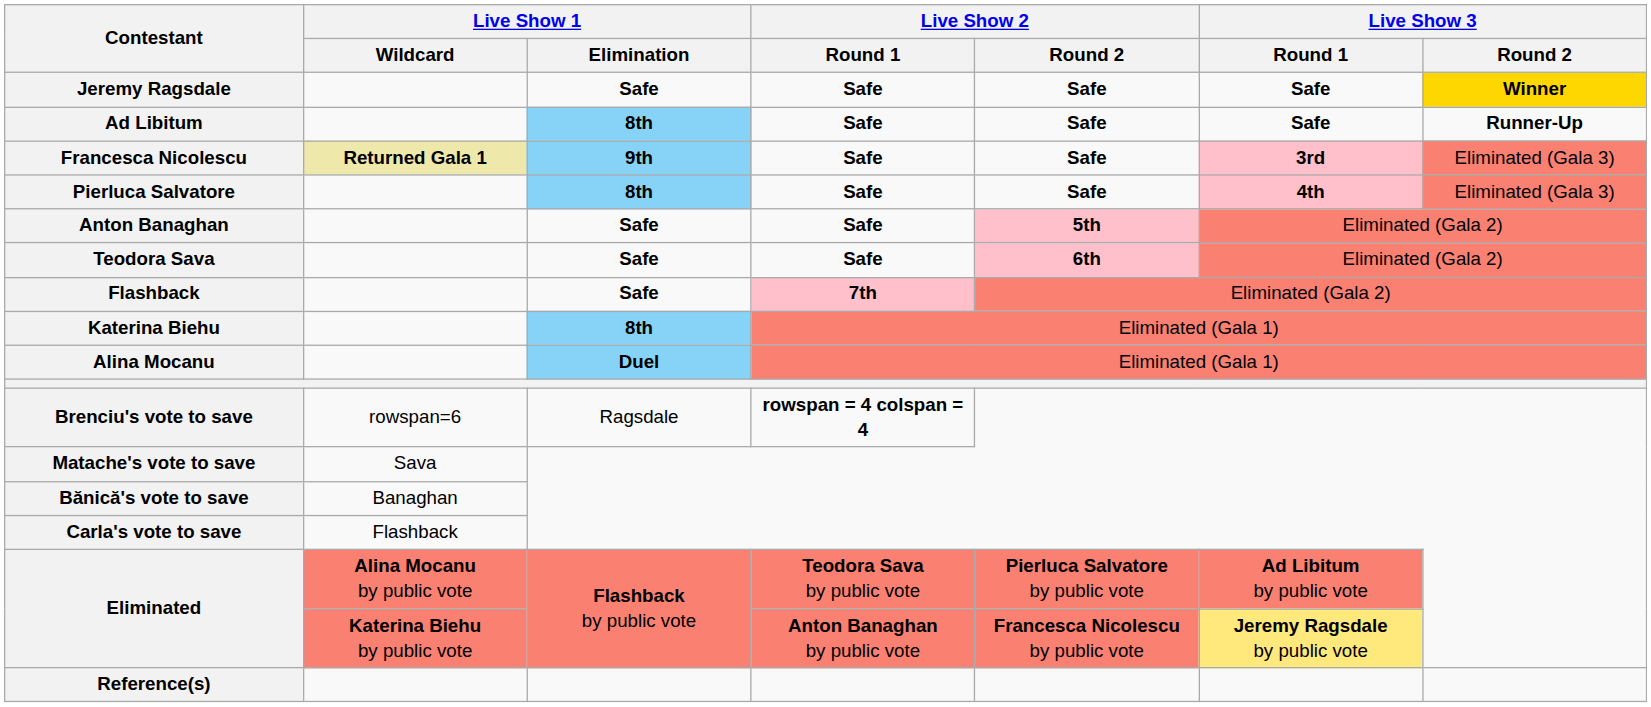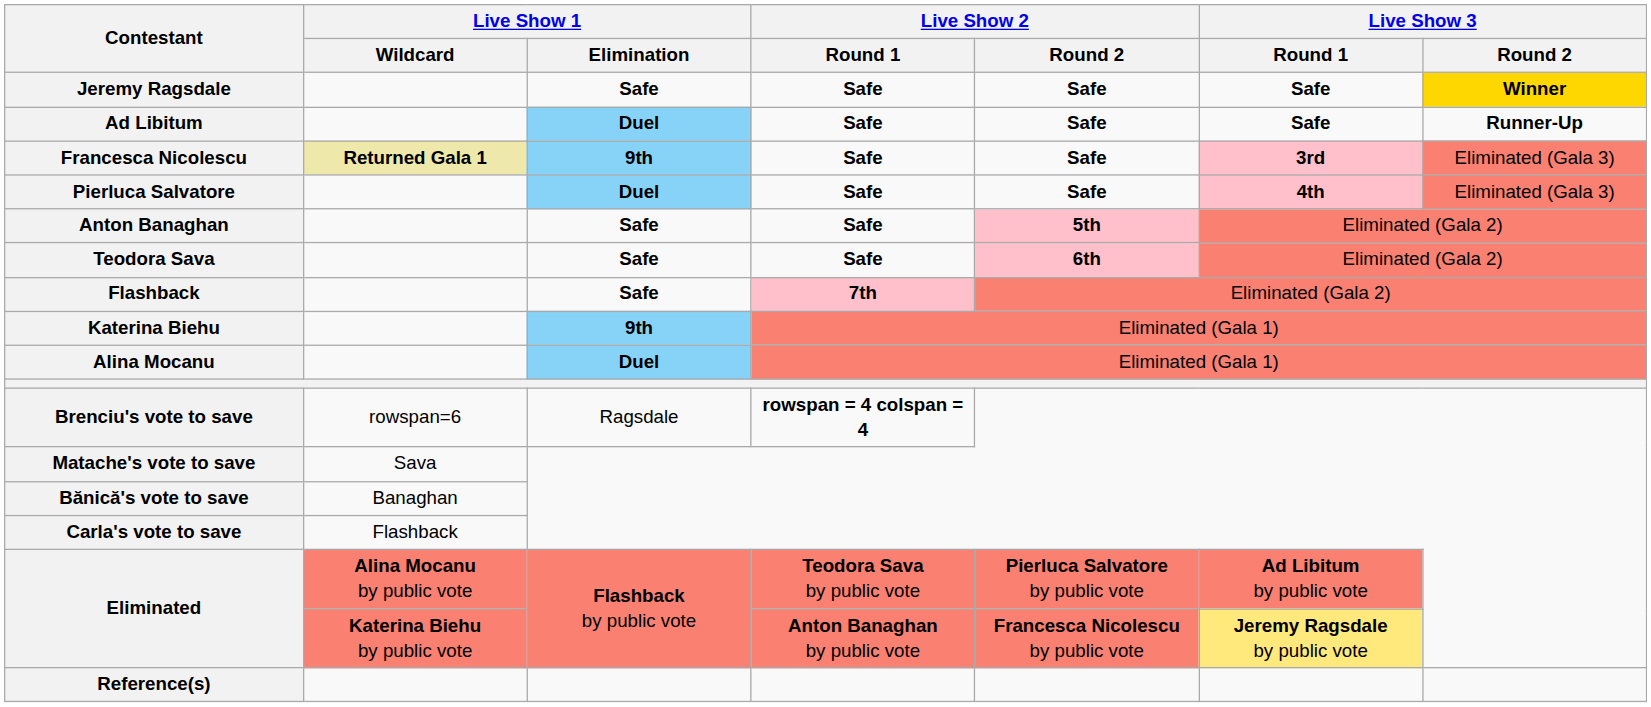(639, 123) 8th -> (639, 123) Duel
(639, 191) 8th -> (639, 191) Duel
(639, 328) 8th -> (639, 328) 9th
